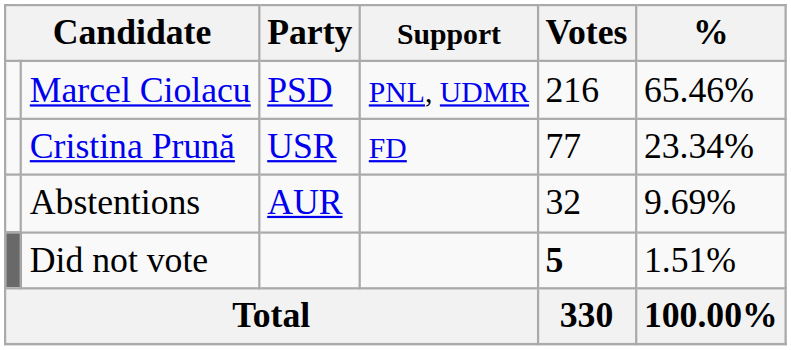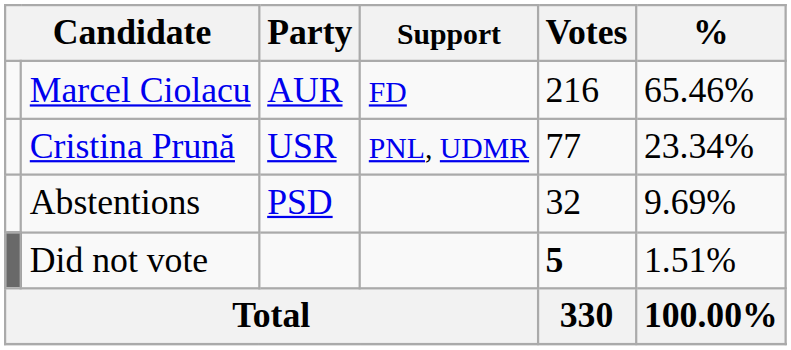(300, 89) PSD -> (305, 89) AUR
(449, 91) PNL, UDMR -> (388, 91) FD
(388, 148) FD -> (449, 148) PNL, UDMR
(305, 202) AUR -> (300, 202) PSD
